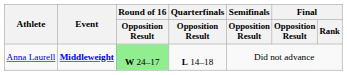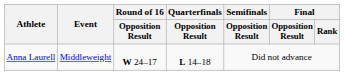(87, 57) bold -> (85, 57) normal
(142, 63) lightgreen background -> (140, 63) no background
